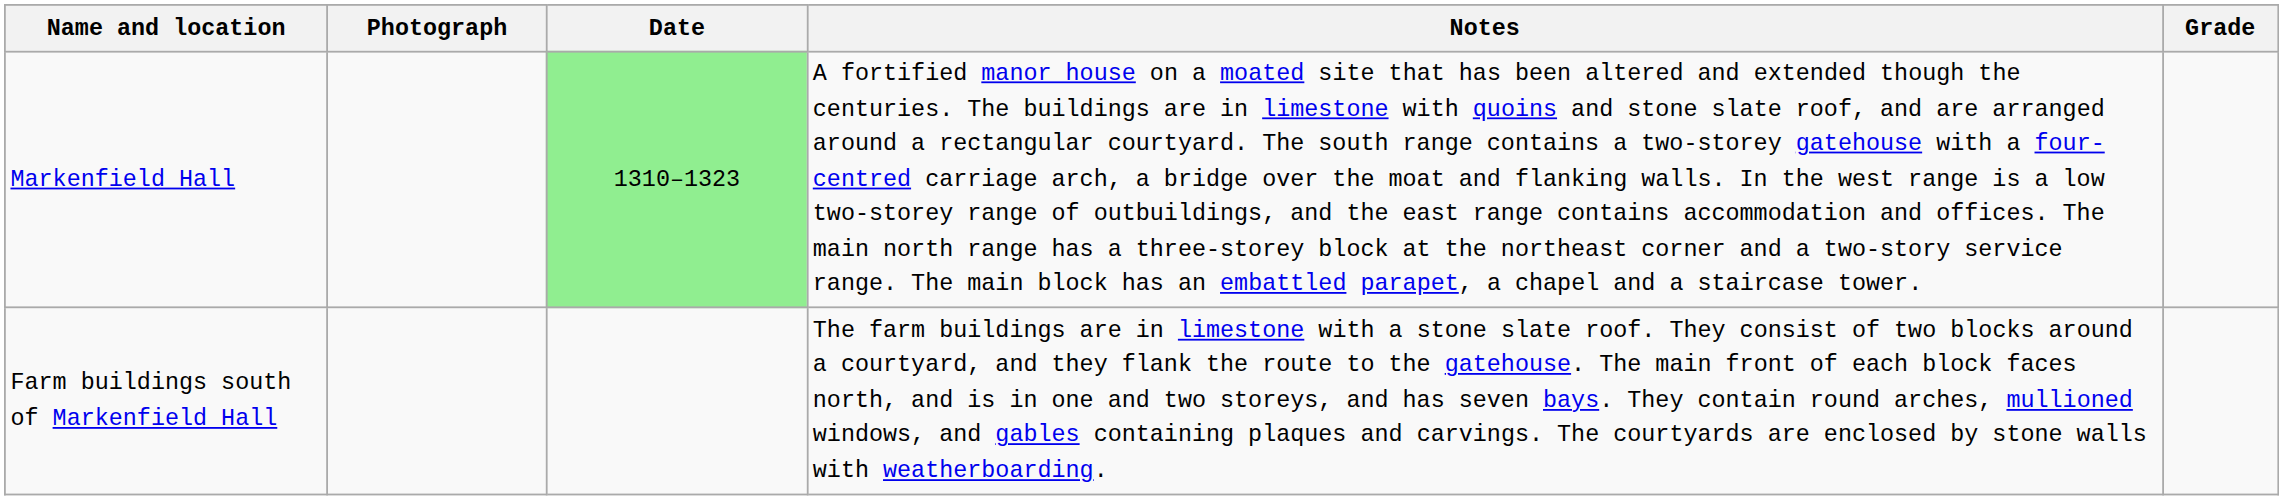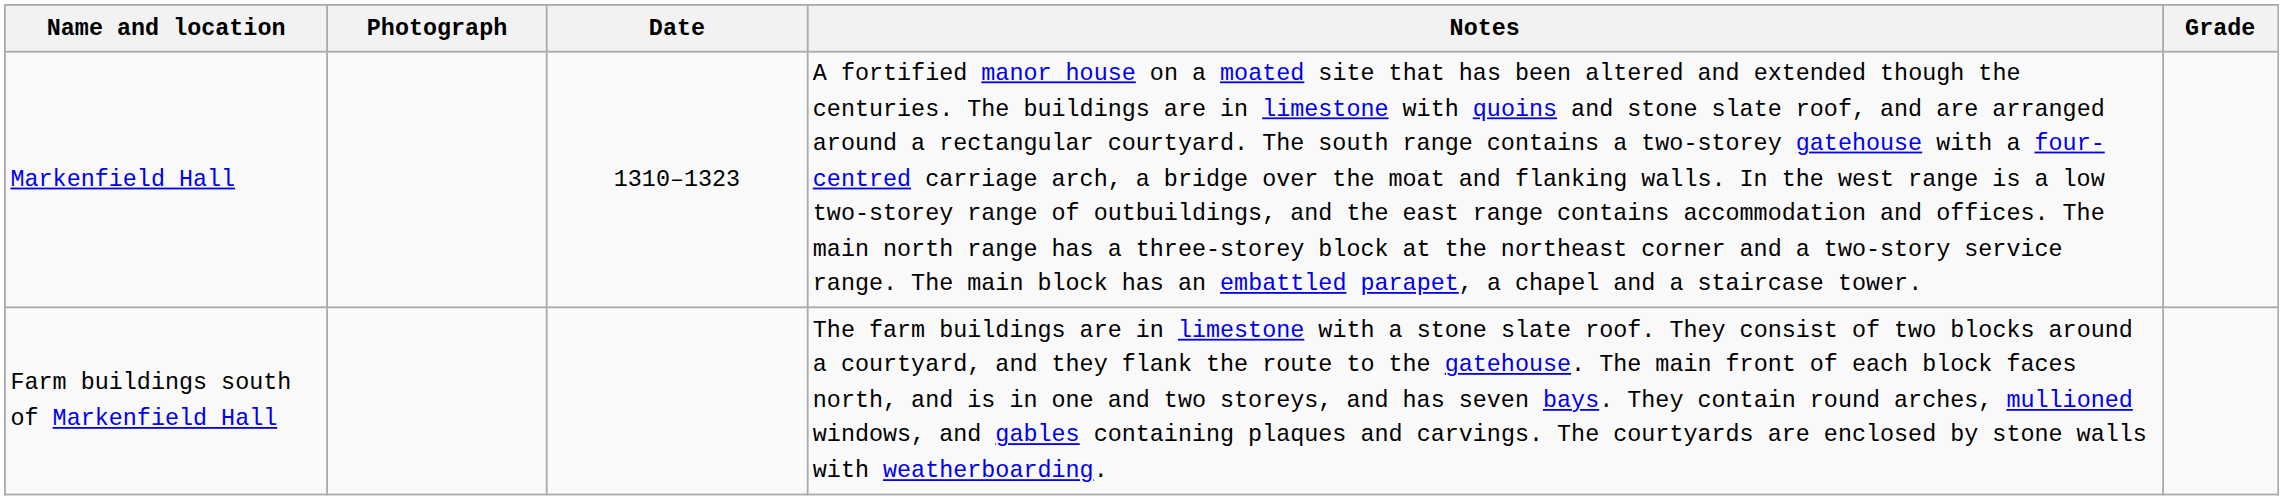(677, 179) lightgreen background -> (677, 179) no background
